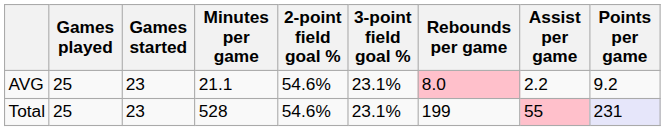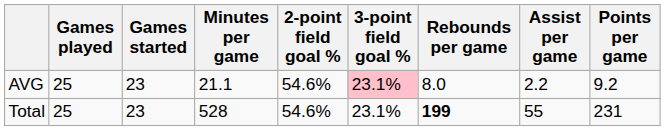(376, 84) no background -> (376, 84) pink background
(434, 84) pink background -> (434, 84) no background
(436, 111) normal -> (436, 111) bold
(534, 111) pink background -> (534, 111) no background
(608, 111) lavender background -> (608, 111) no background
